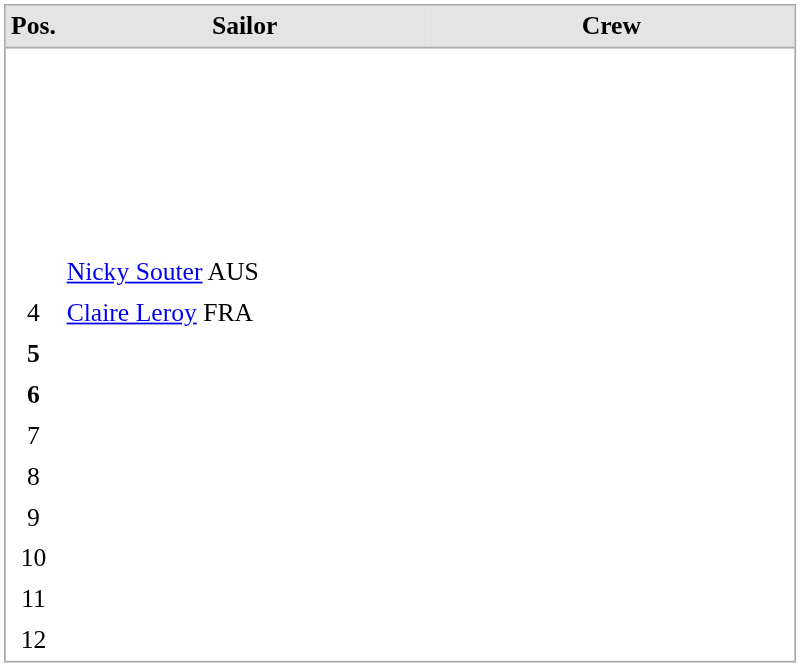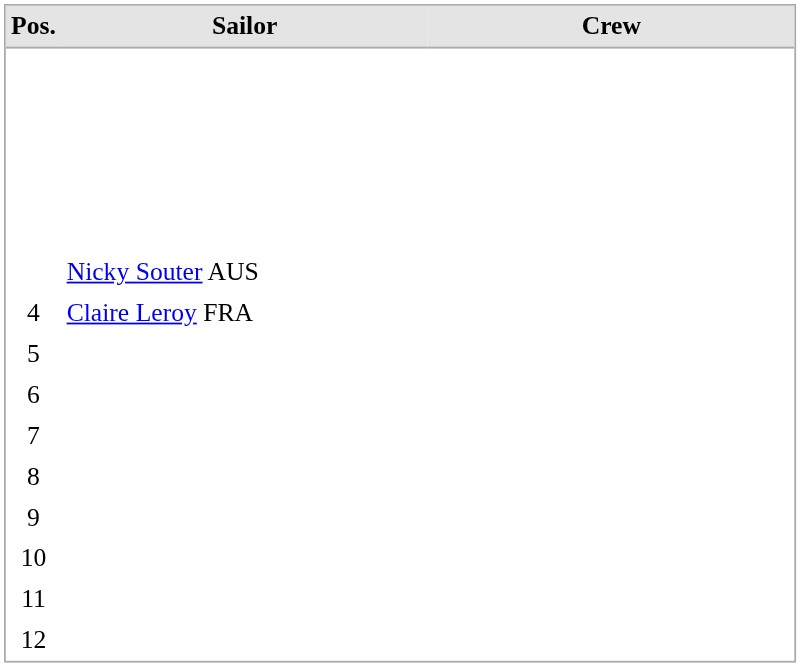(34, 353) bold -> (34, 353) normal
(34, 394) bold -> (34, 394) normal
